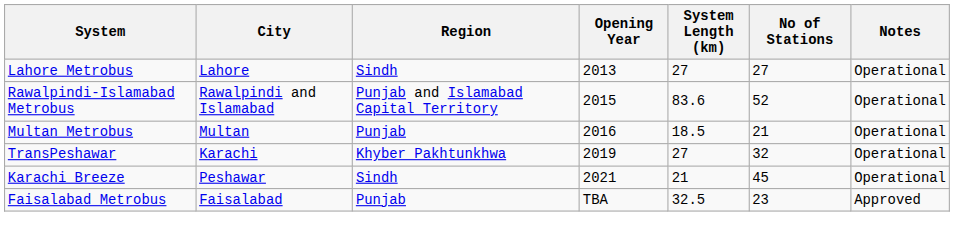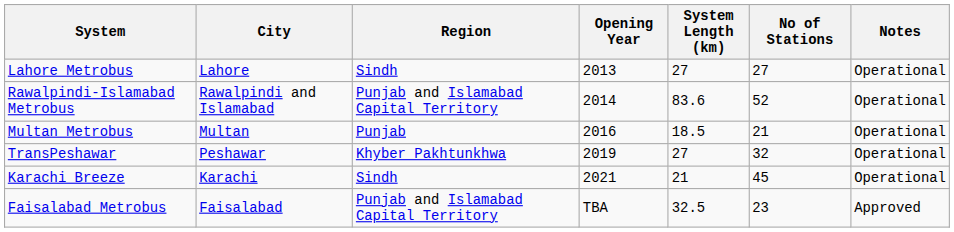(600, 101) 2015 -> (600, 101) 2014
(228, 155) Karachi -> (233, 155) Peshawar
(233, 177) Peshawar -> (228, 177) Karachi
(381, 200) Punjab -> (439, 208) Punjab and Islamabad Capital Territory
